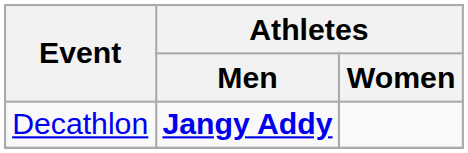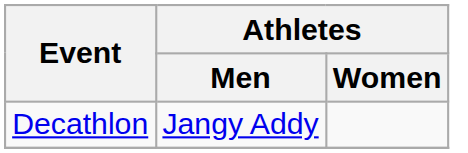(248, 125) bold -> (241, 125) normal
